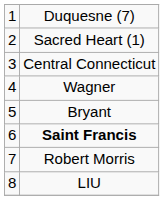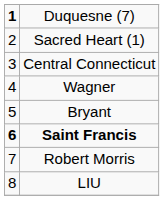(12, 16) normal -> (12, 16) bold
(12, 135) normal -> (12, 135) bold
